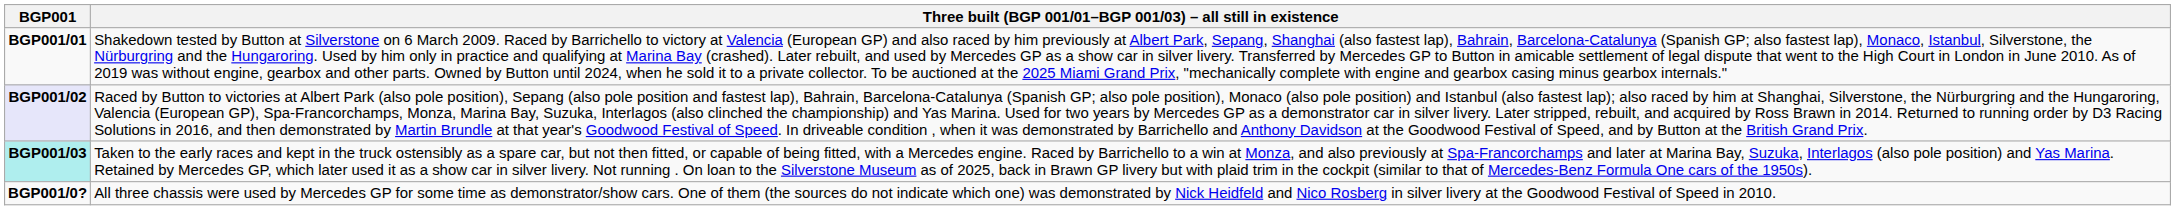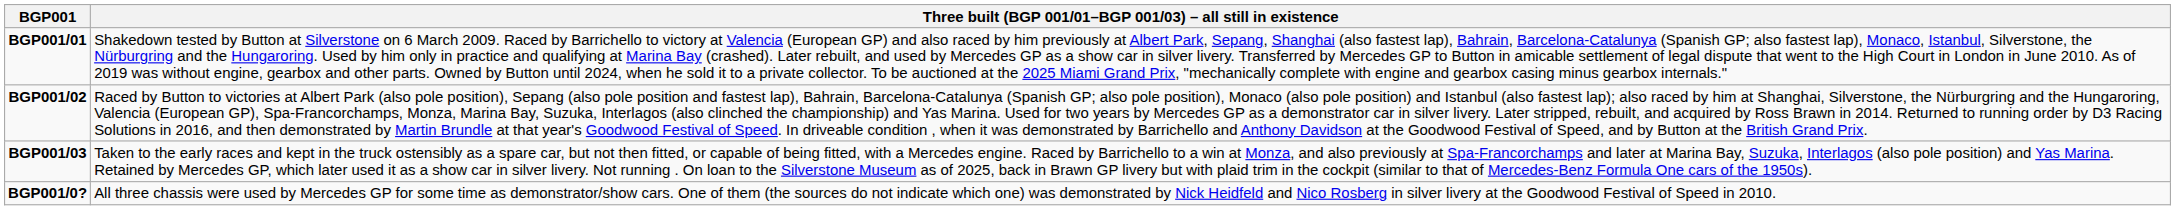(48, 96) lavender background -> (48, 96) no background
(48, 153) paleturquoise background -> (48, 153) no background
